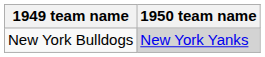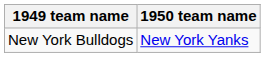(194, 40) lightgrey background -> (194, 40) no background
